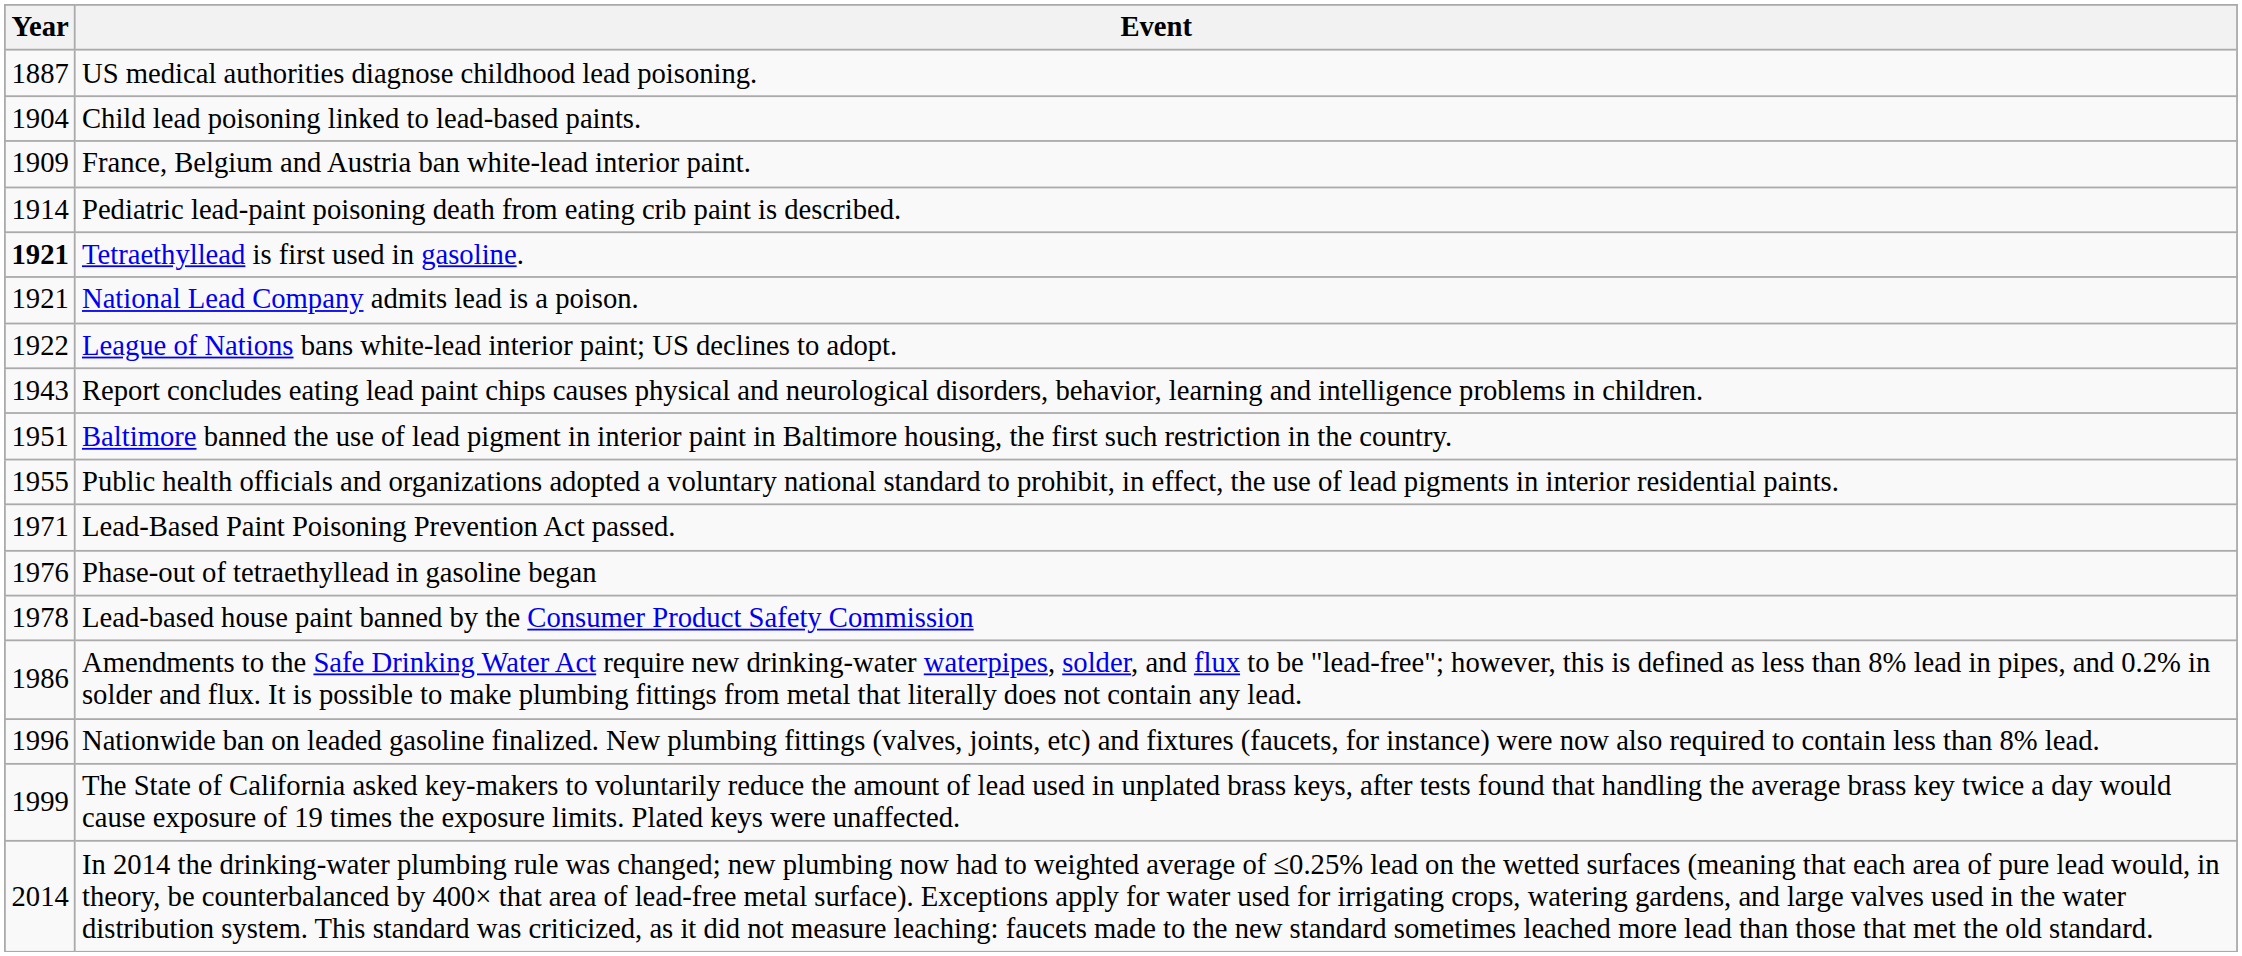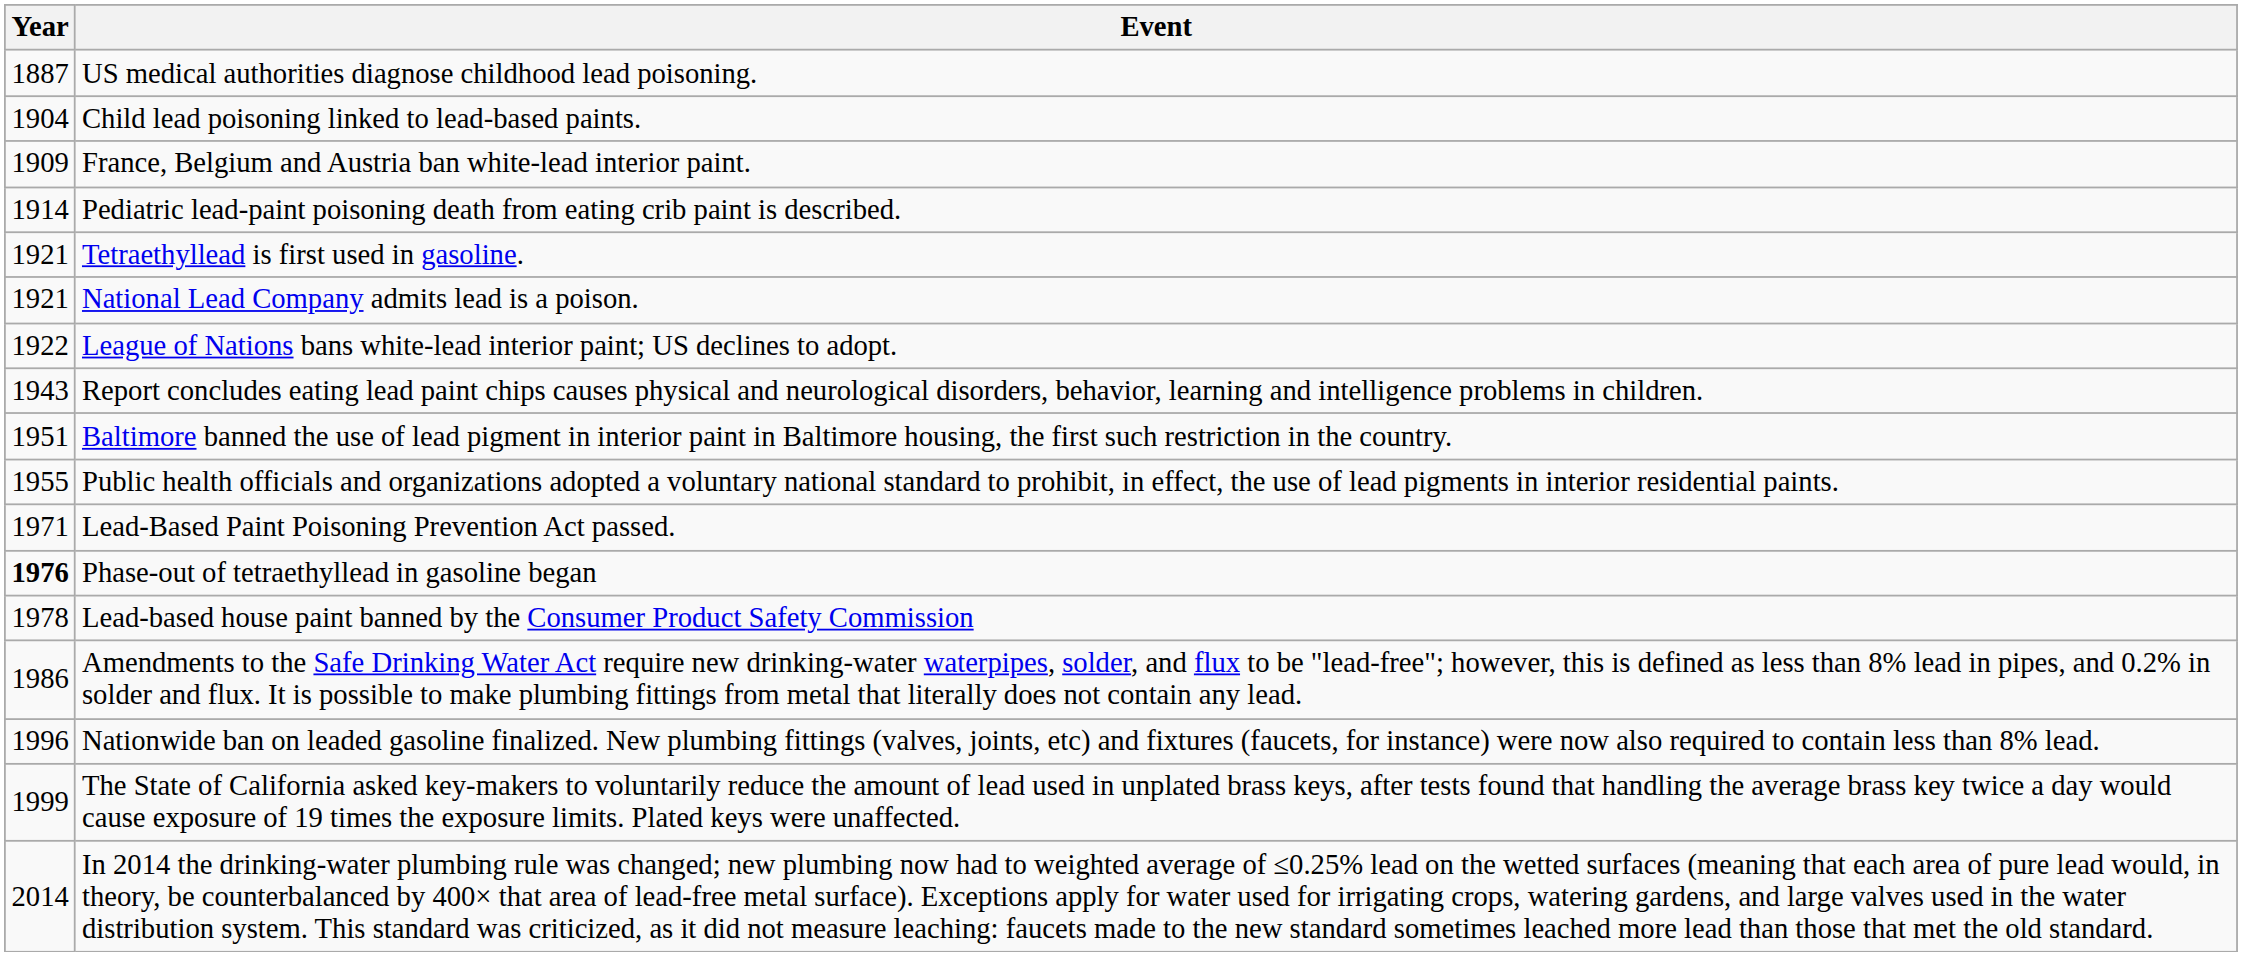(40, 254) bold -> (40, 254) normal
(40, 572) normal -> (40, 572) bold
